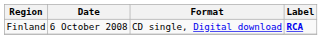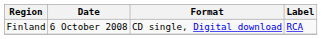(295, 27) bold -> (295, 27) normal
